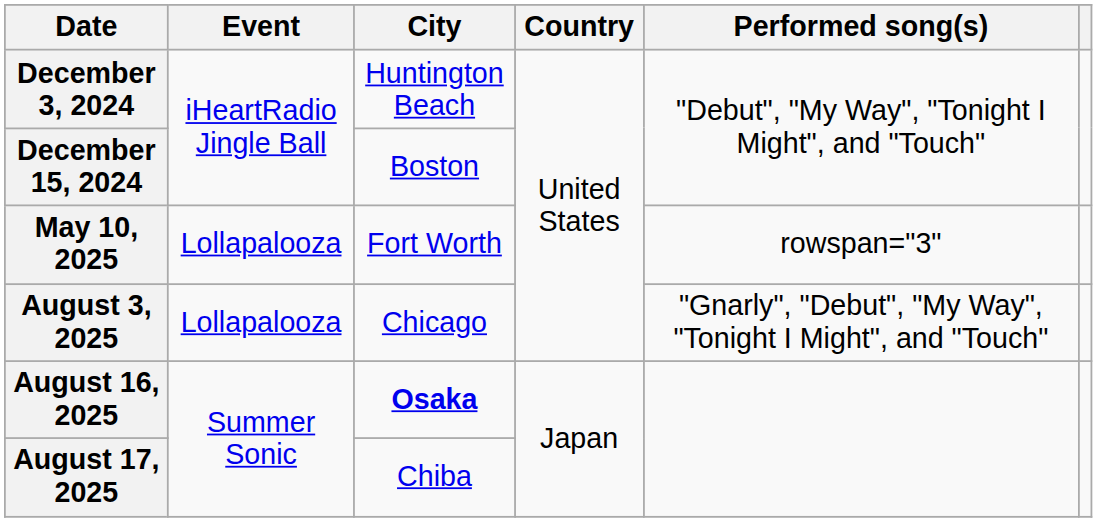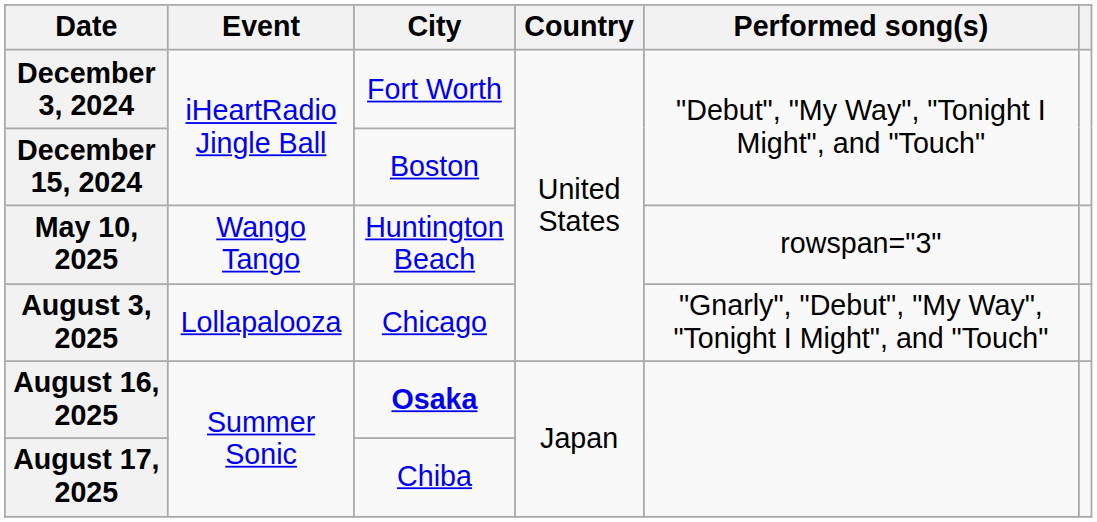(434, 88) Huntington Beach -> (434, 88) Fort Worth
(261, 244) Lollapalooza -> (261, 244) Wango Tango
(434, 244) Fort Worth -> (434, 244) Huntington Beach
